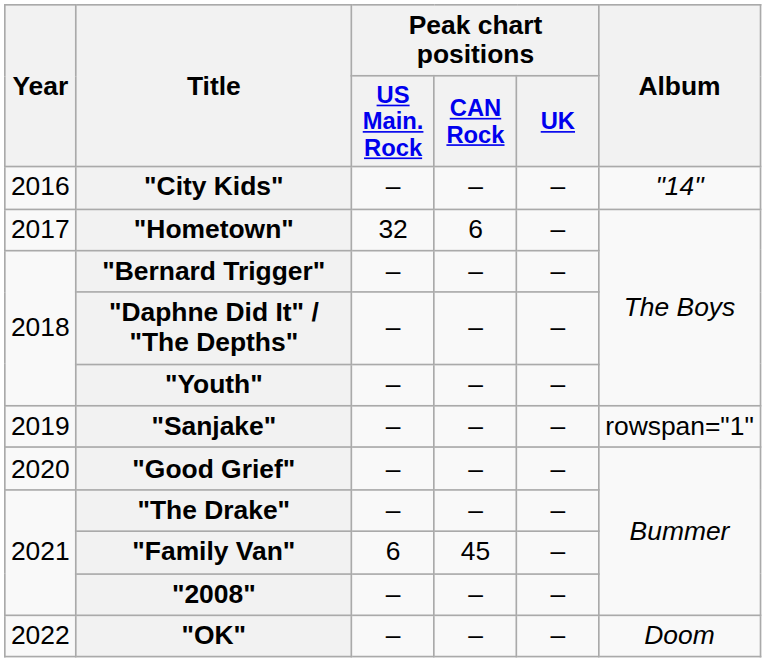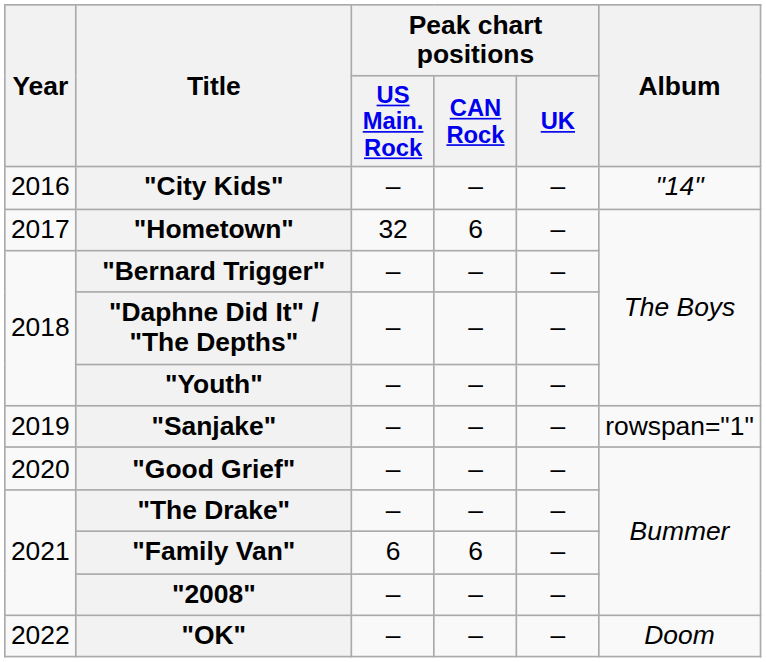(475, 551) 45 -> (475, 551) 6
